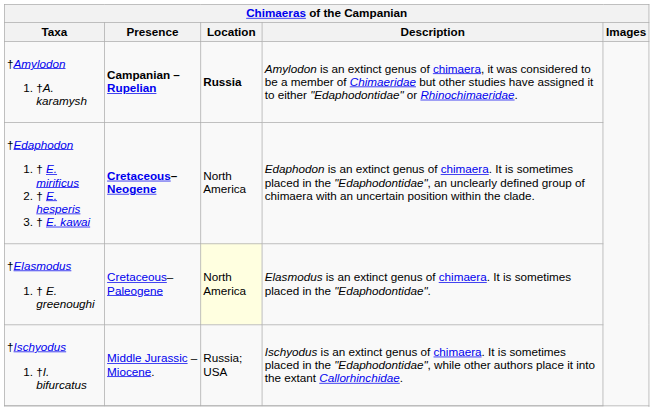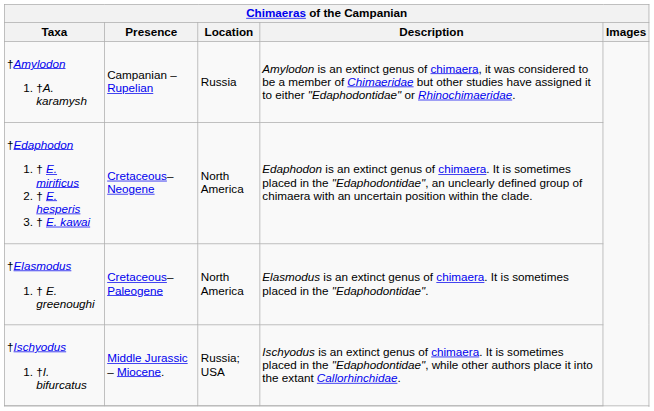(143, 82) bold -> (142, 82) normal
(222, 82) bold -> (219, 82) normal
(142, 183) bold -> (140, 183) normal
(225, 284) lightyellow background -> (222, 284) no background
